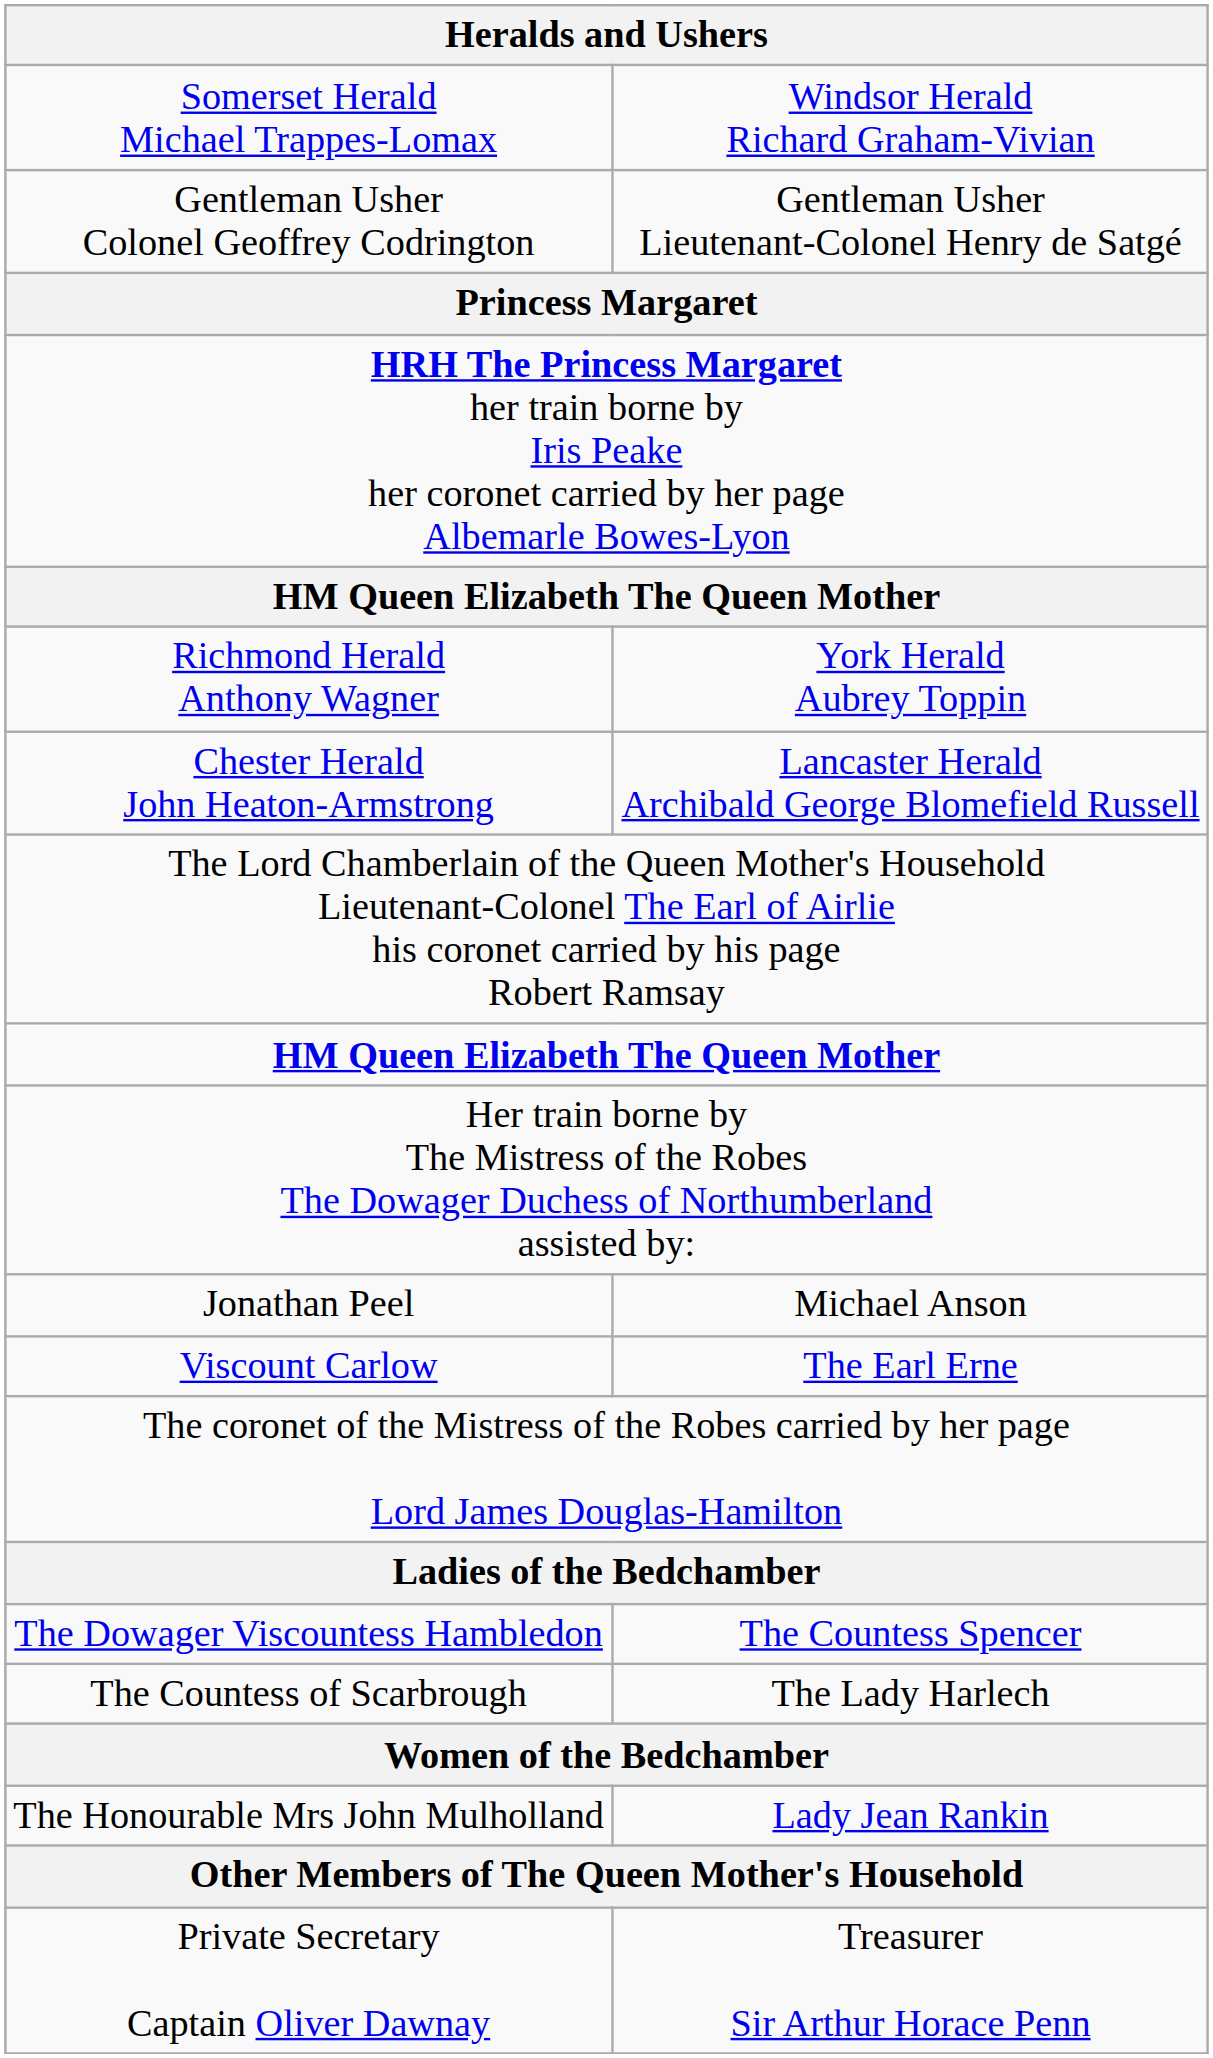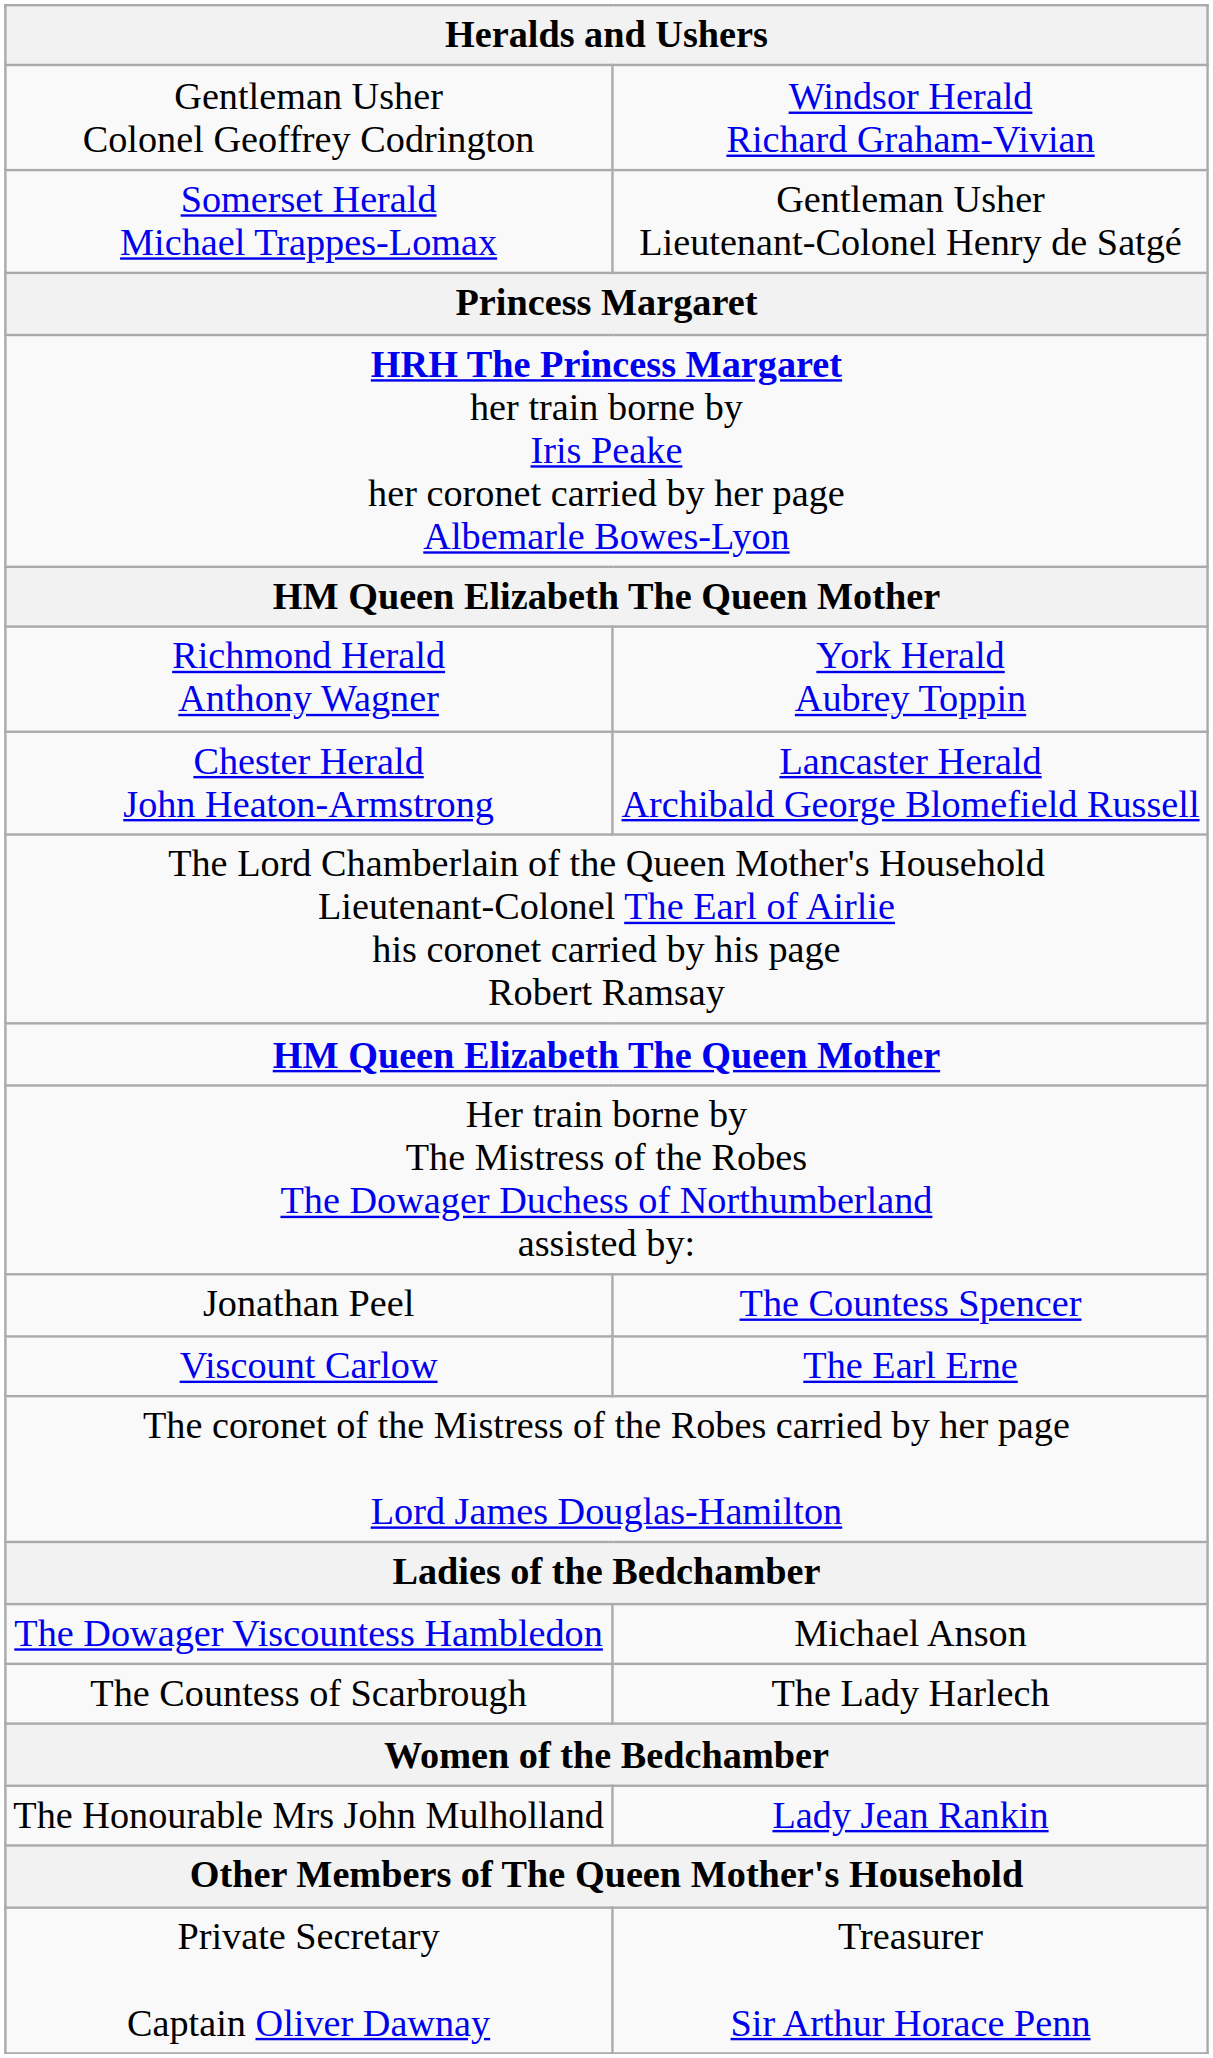(309, 116) Somerset Herald Michael Trappes-Lomax -> (309, 116) Gentleman Usher Colonel Geoffrey Codrington
(309, 220) Gentleman Usher Colonel Geoffrey Codrington -> (309, 220) Somerset Herald Michael Trappes-Lomax
(911, 1304) Michael Anson -> (911, 1304) The Countess Spencer
(911, 1632) The Countess Spencer -> (911, 1632) Michael Anson
